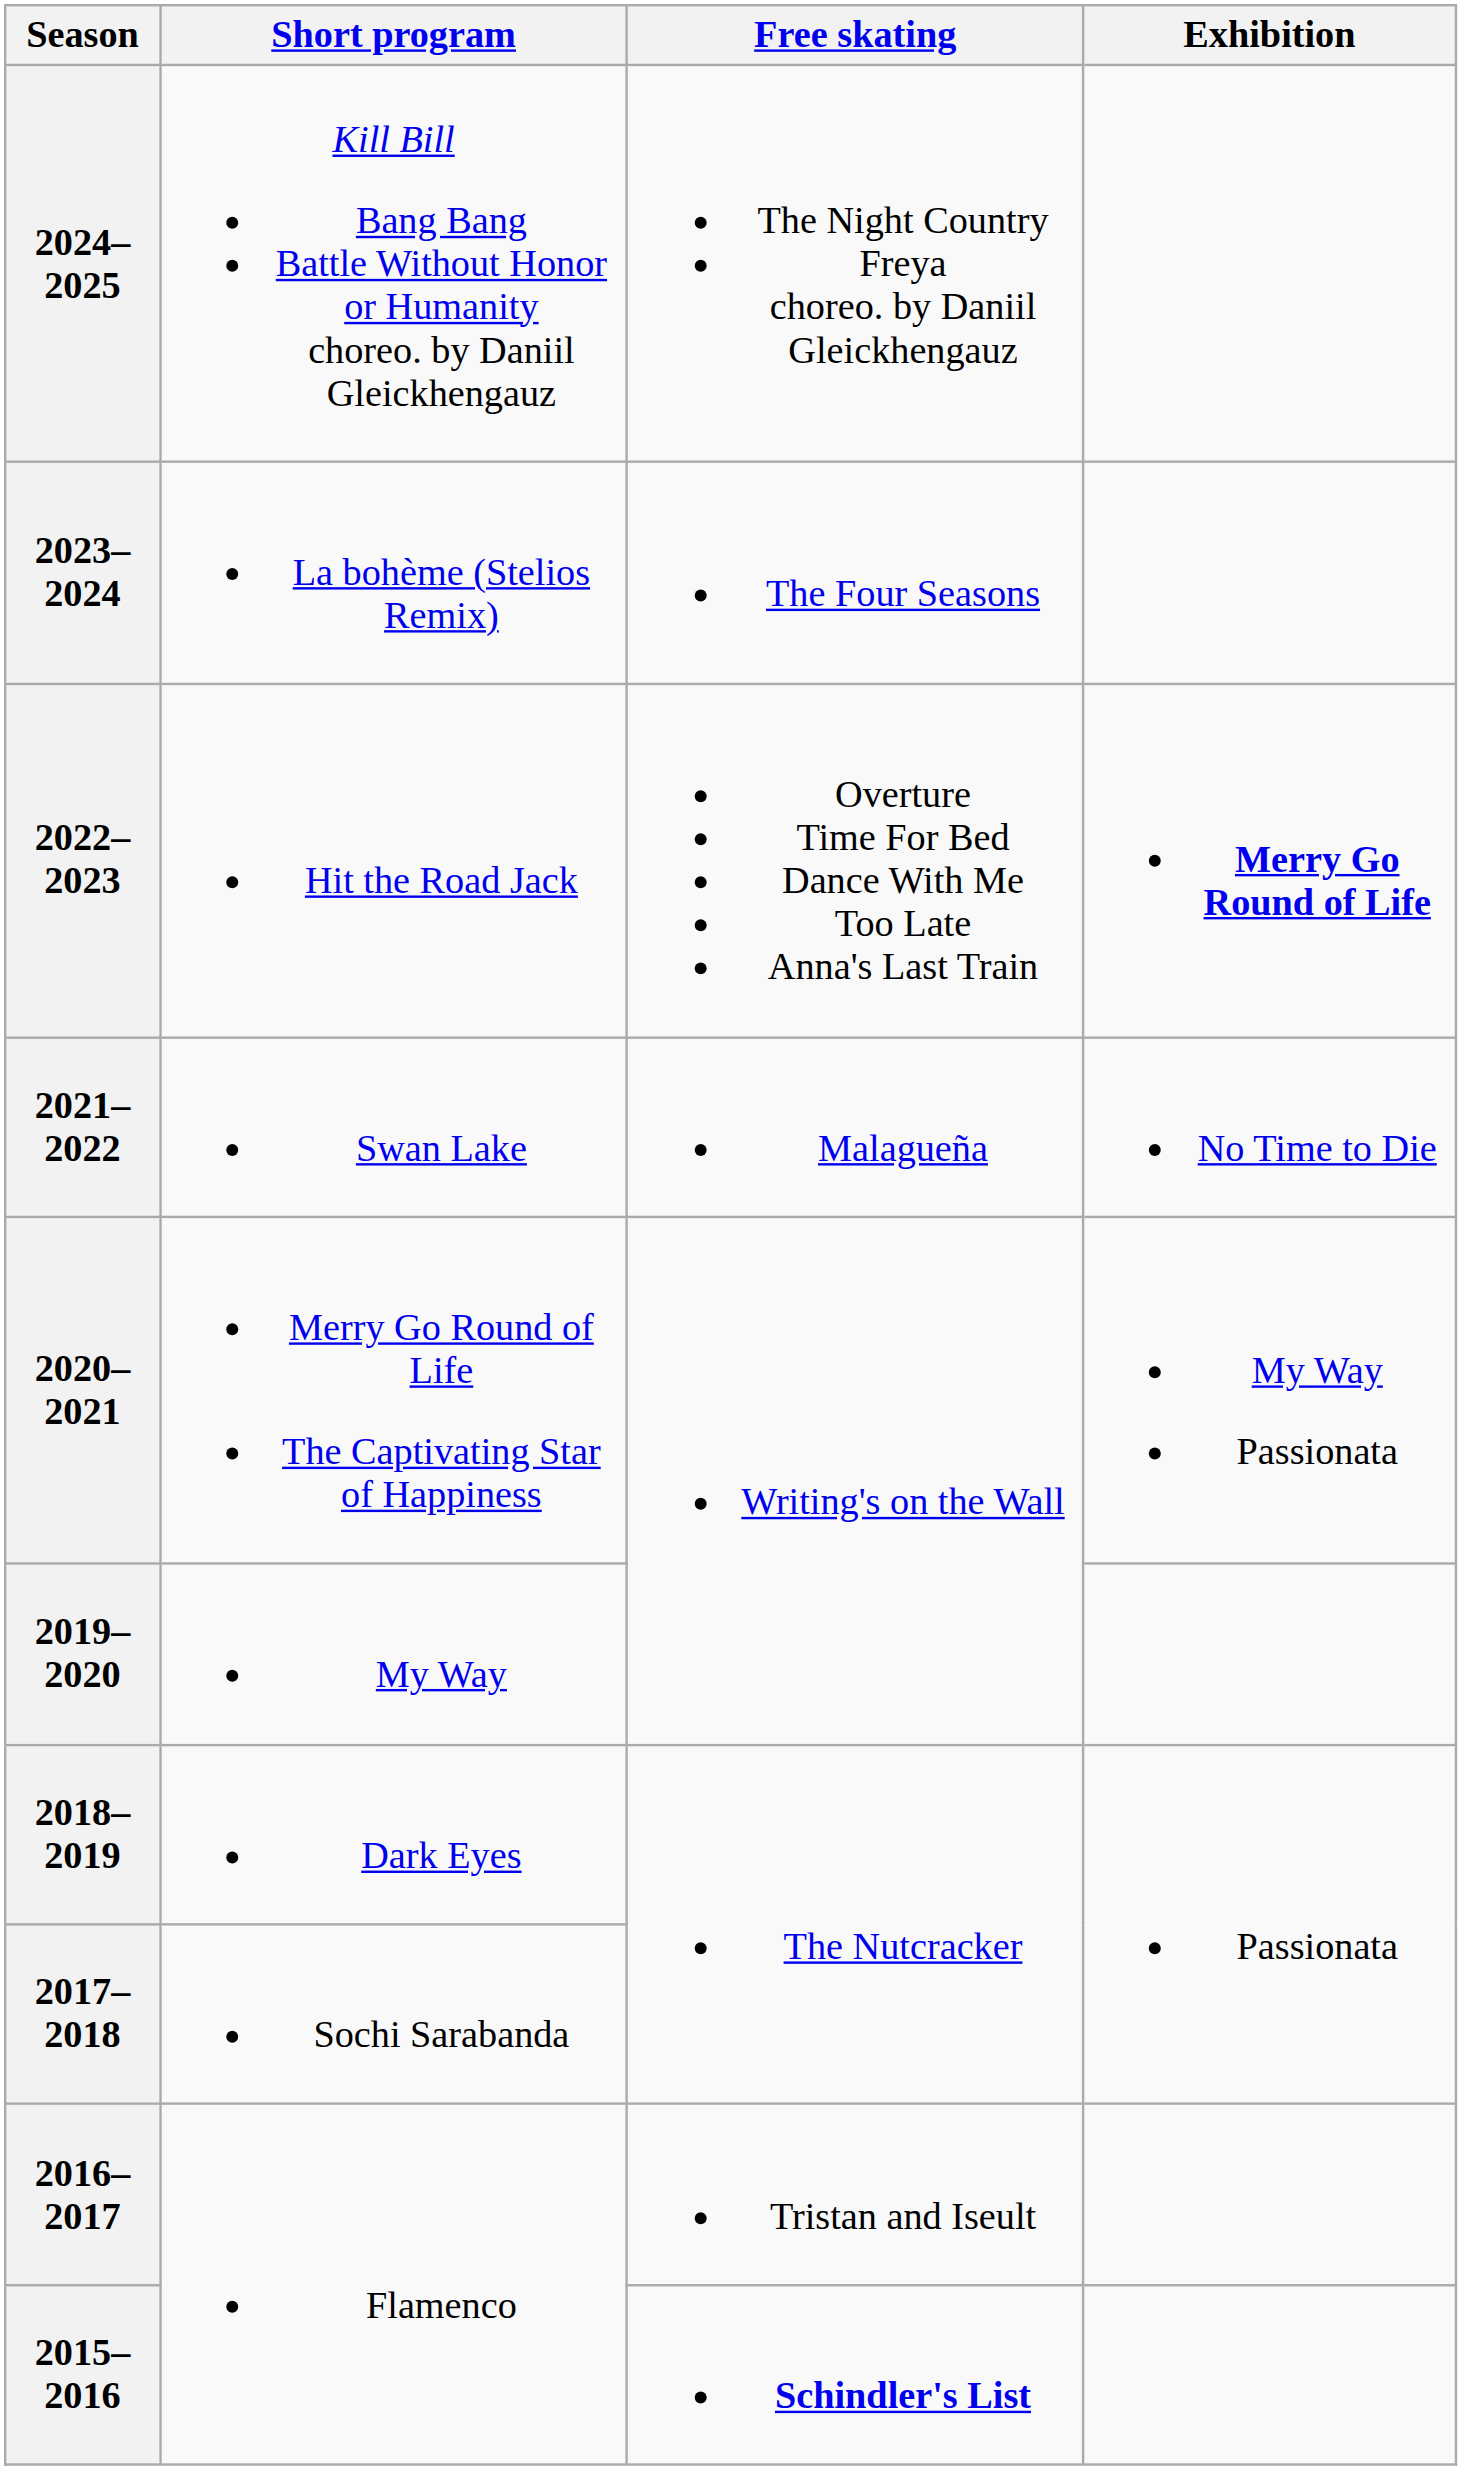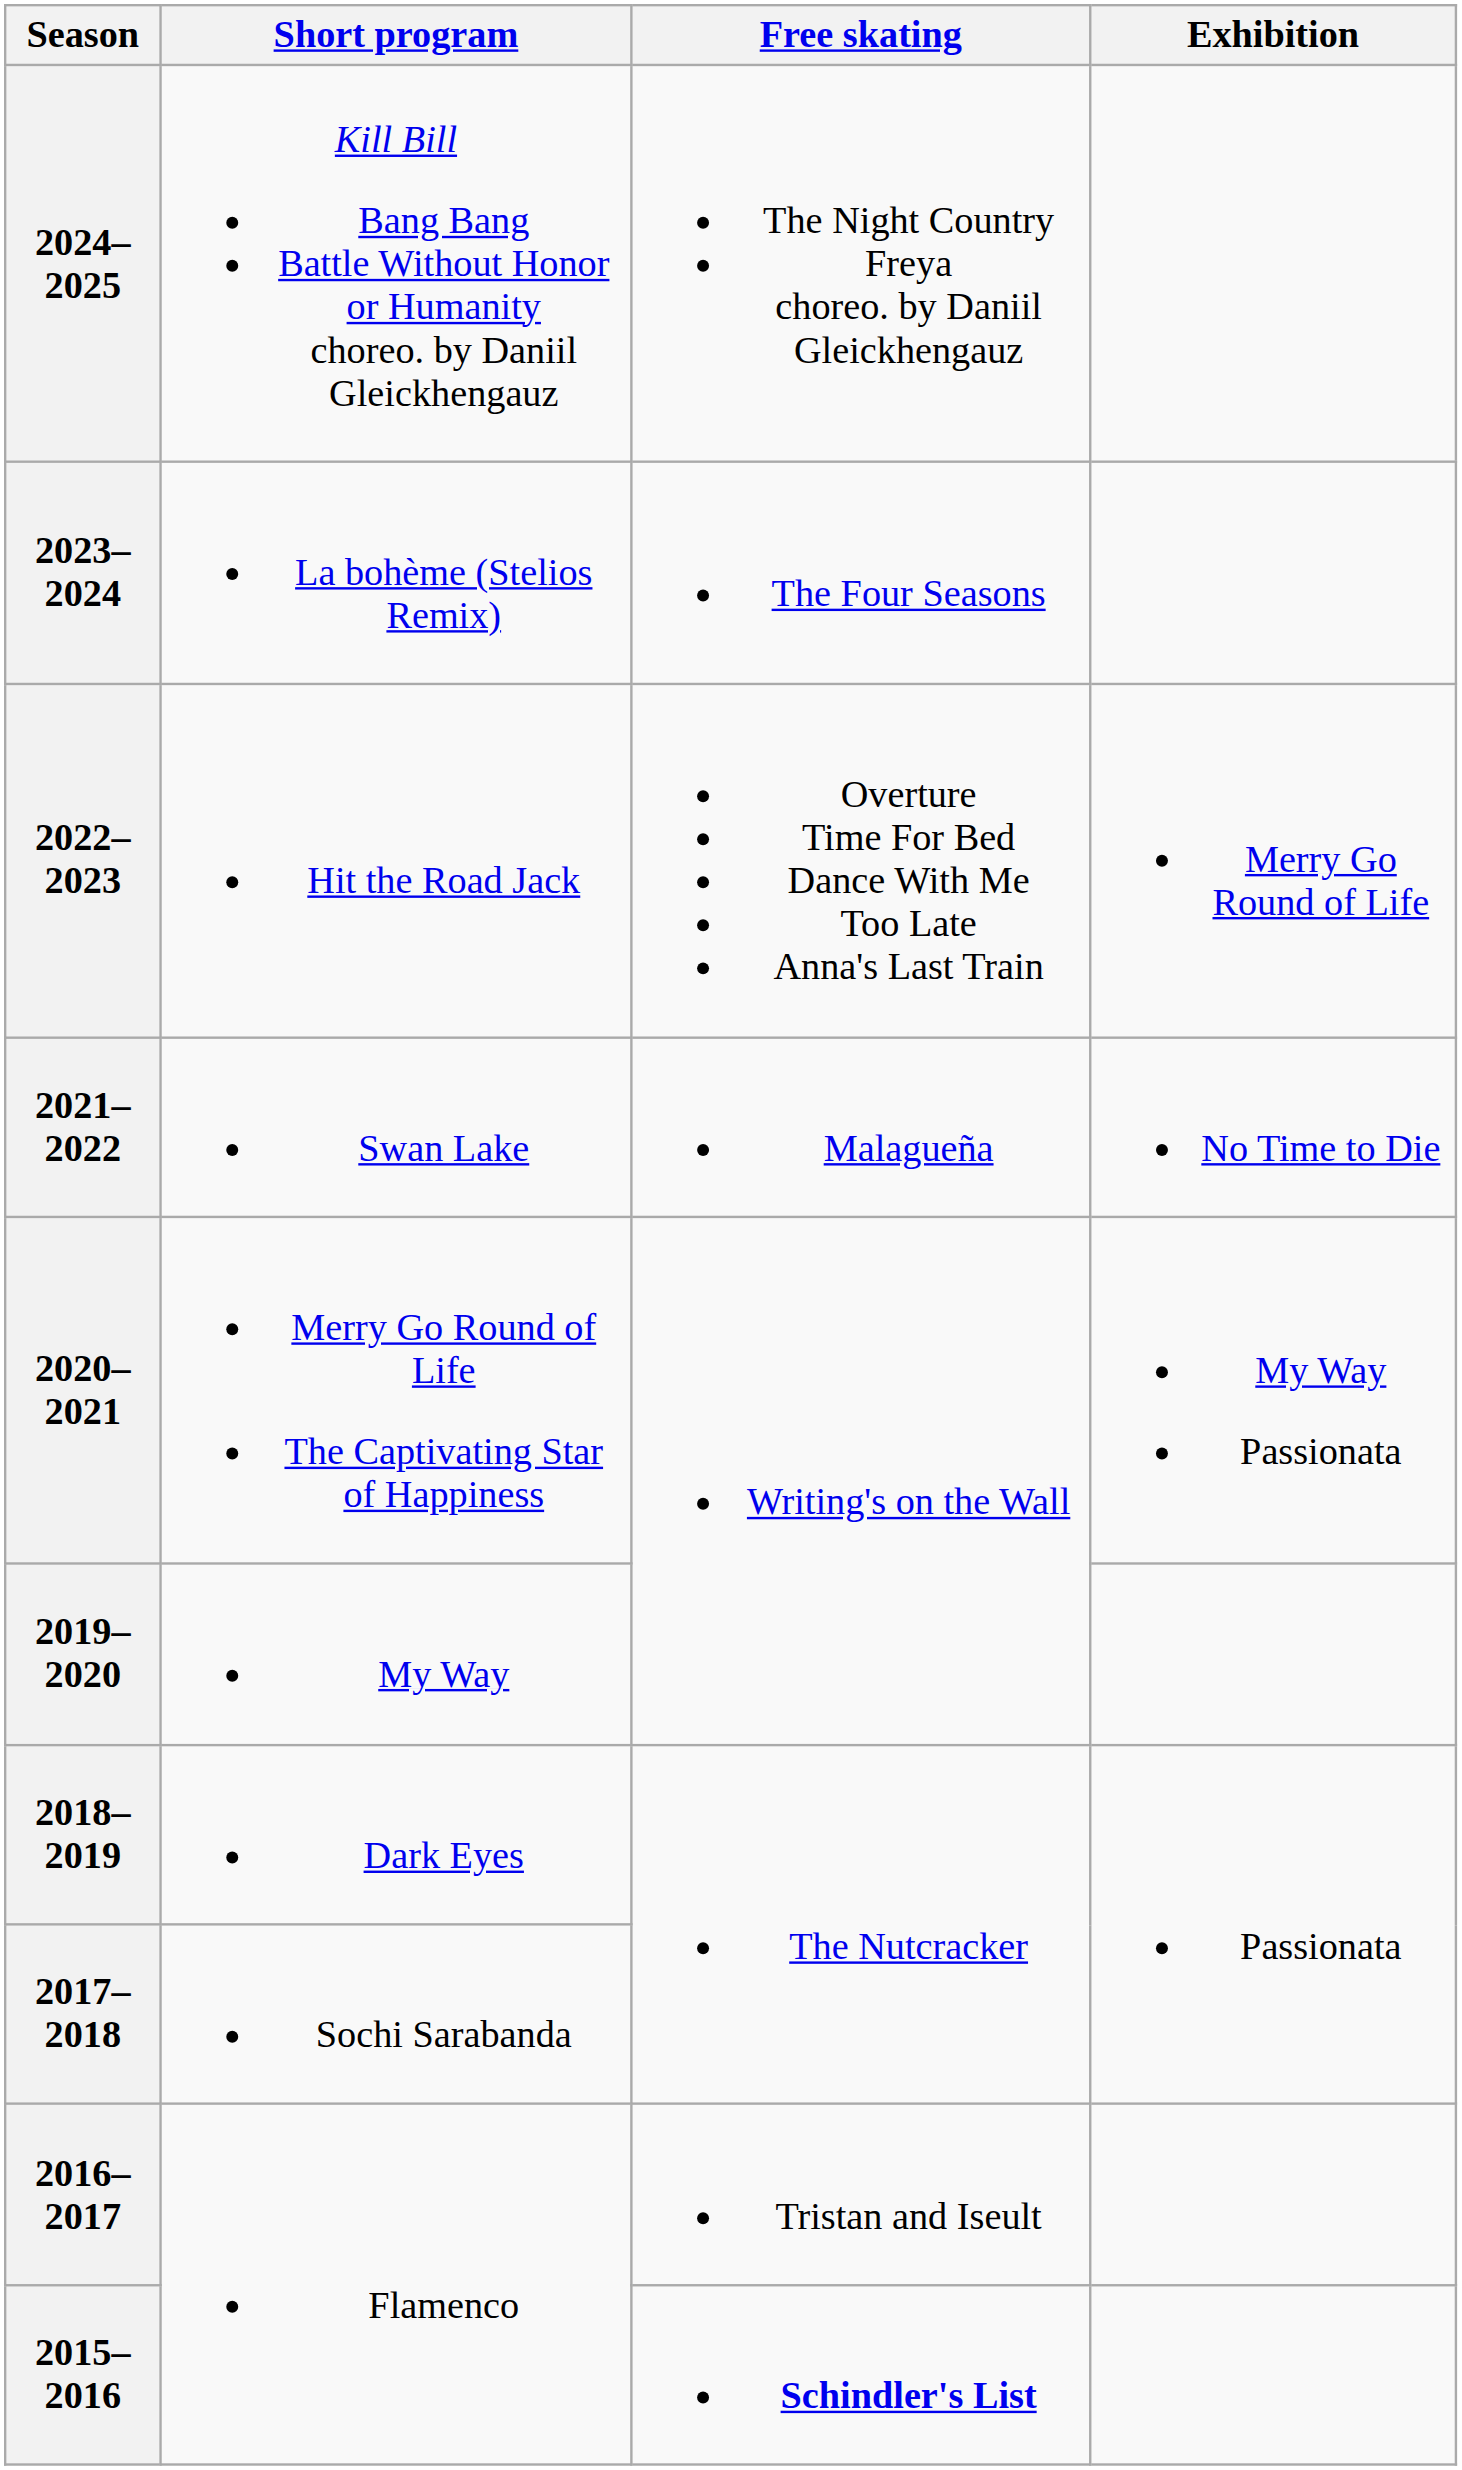(1269, 882) bold -> (1273, 882) normal
